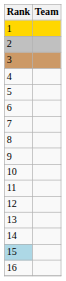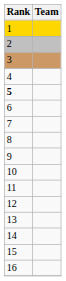(9, 92) normal -> (9, 92) bold
(12, 252) lightblue background -> (12, 252) no background
